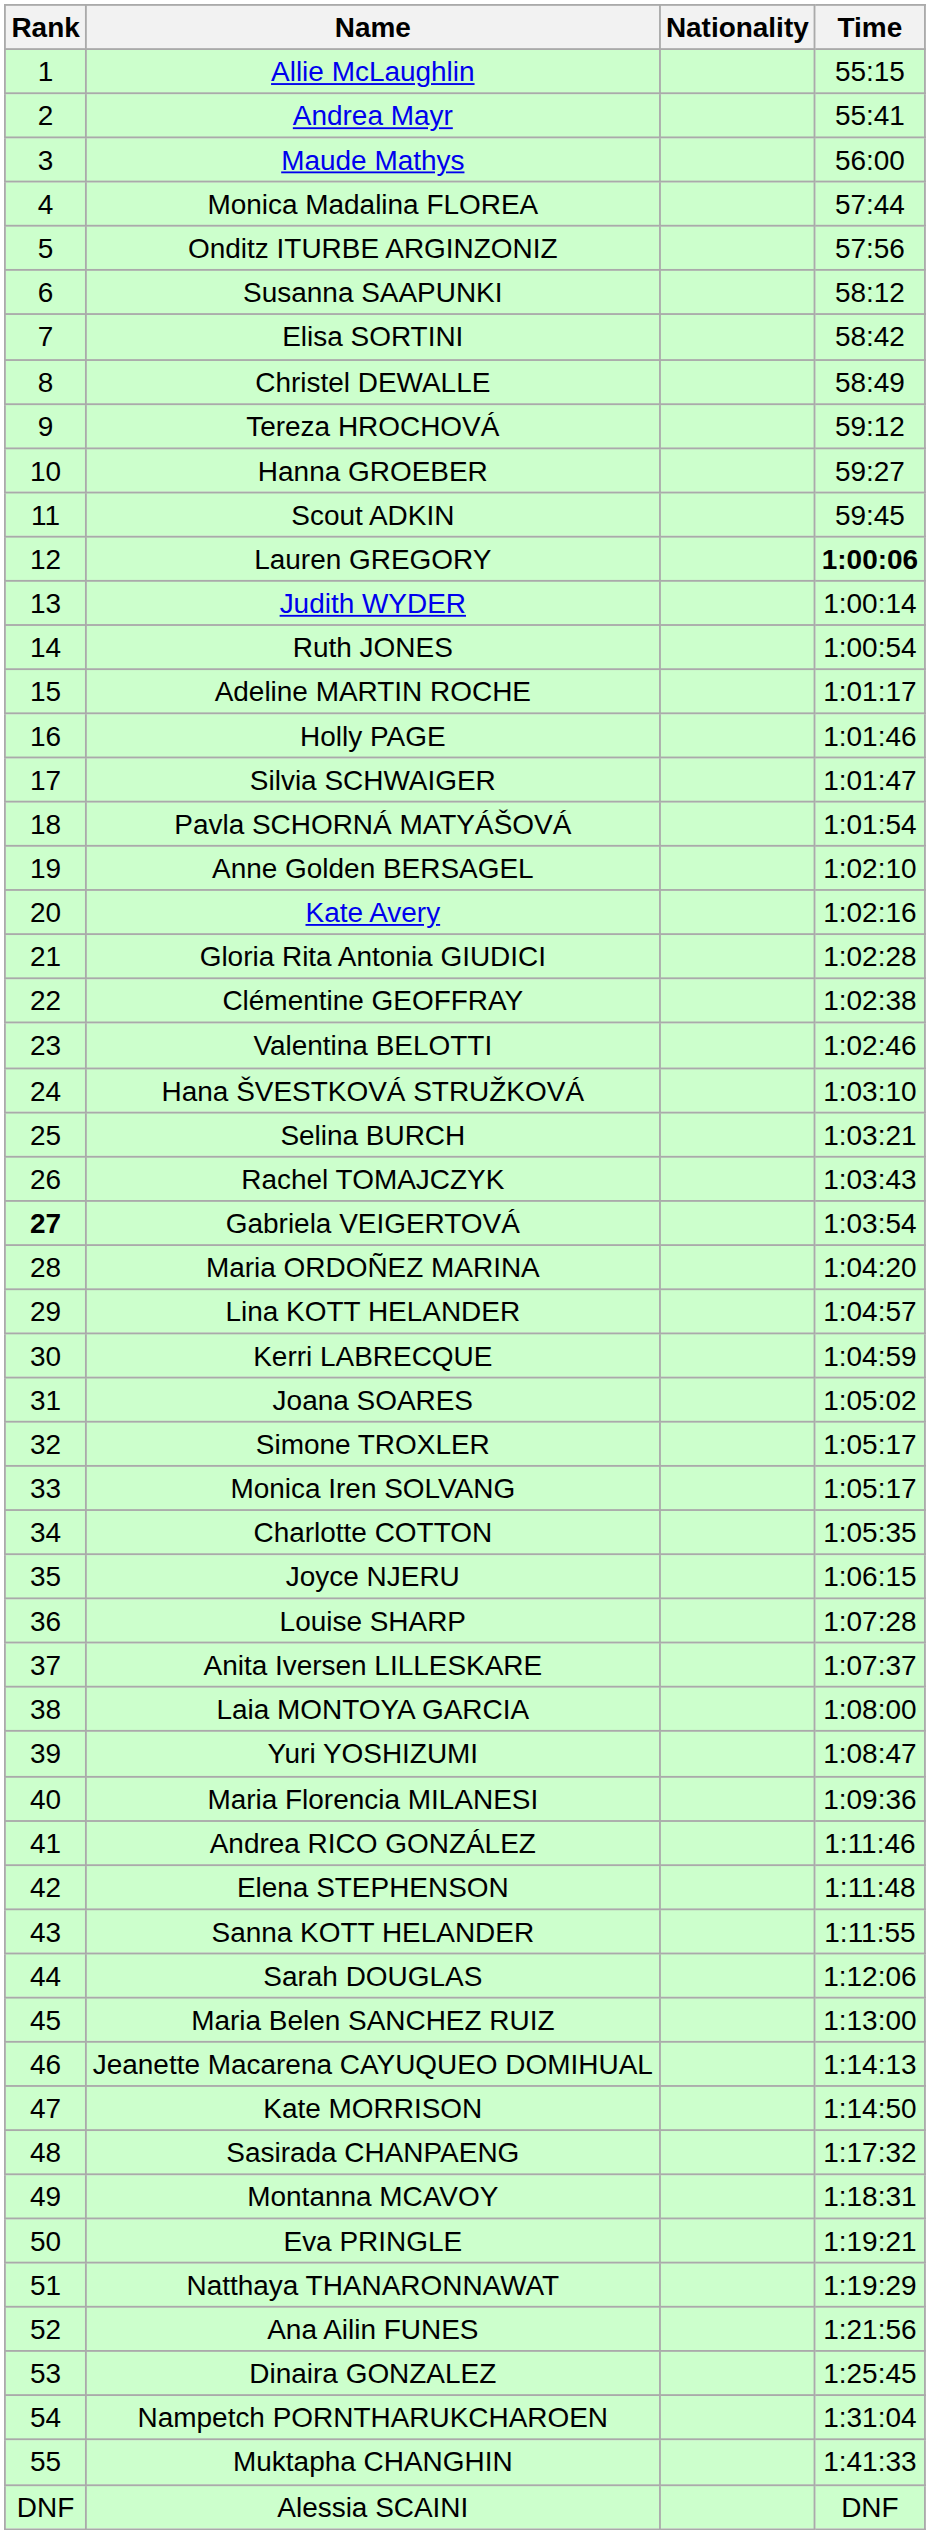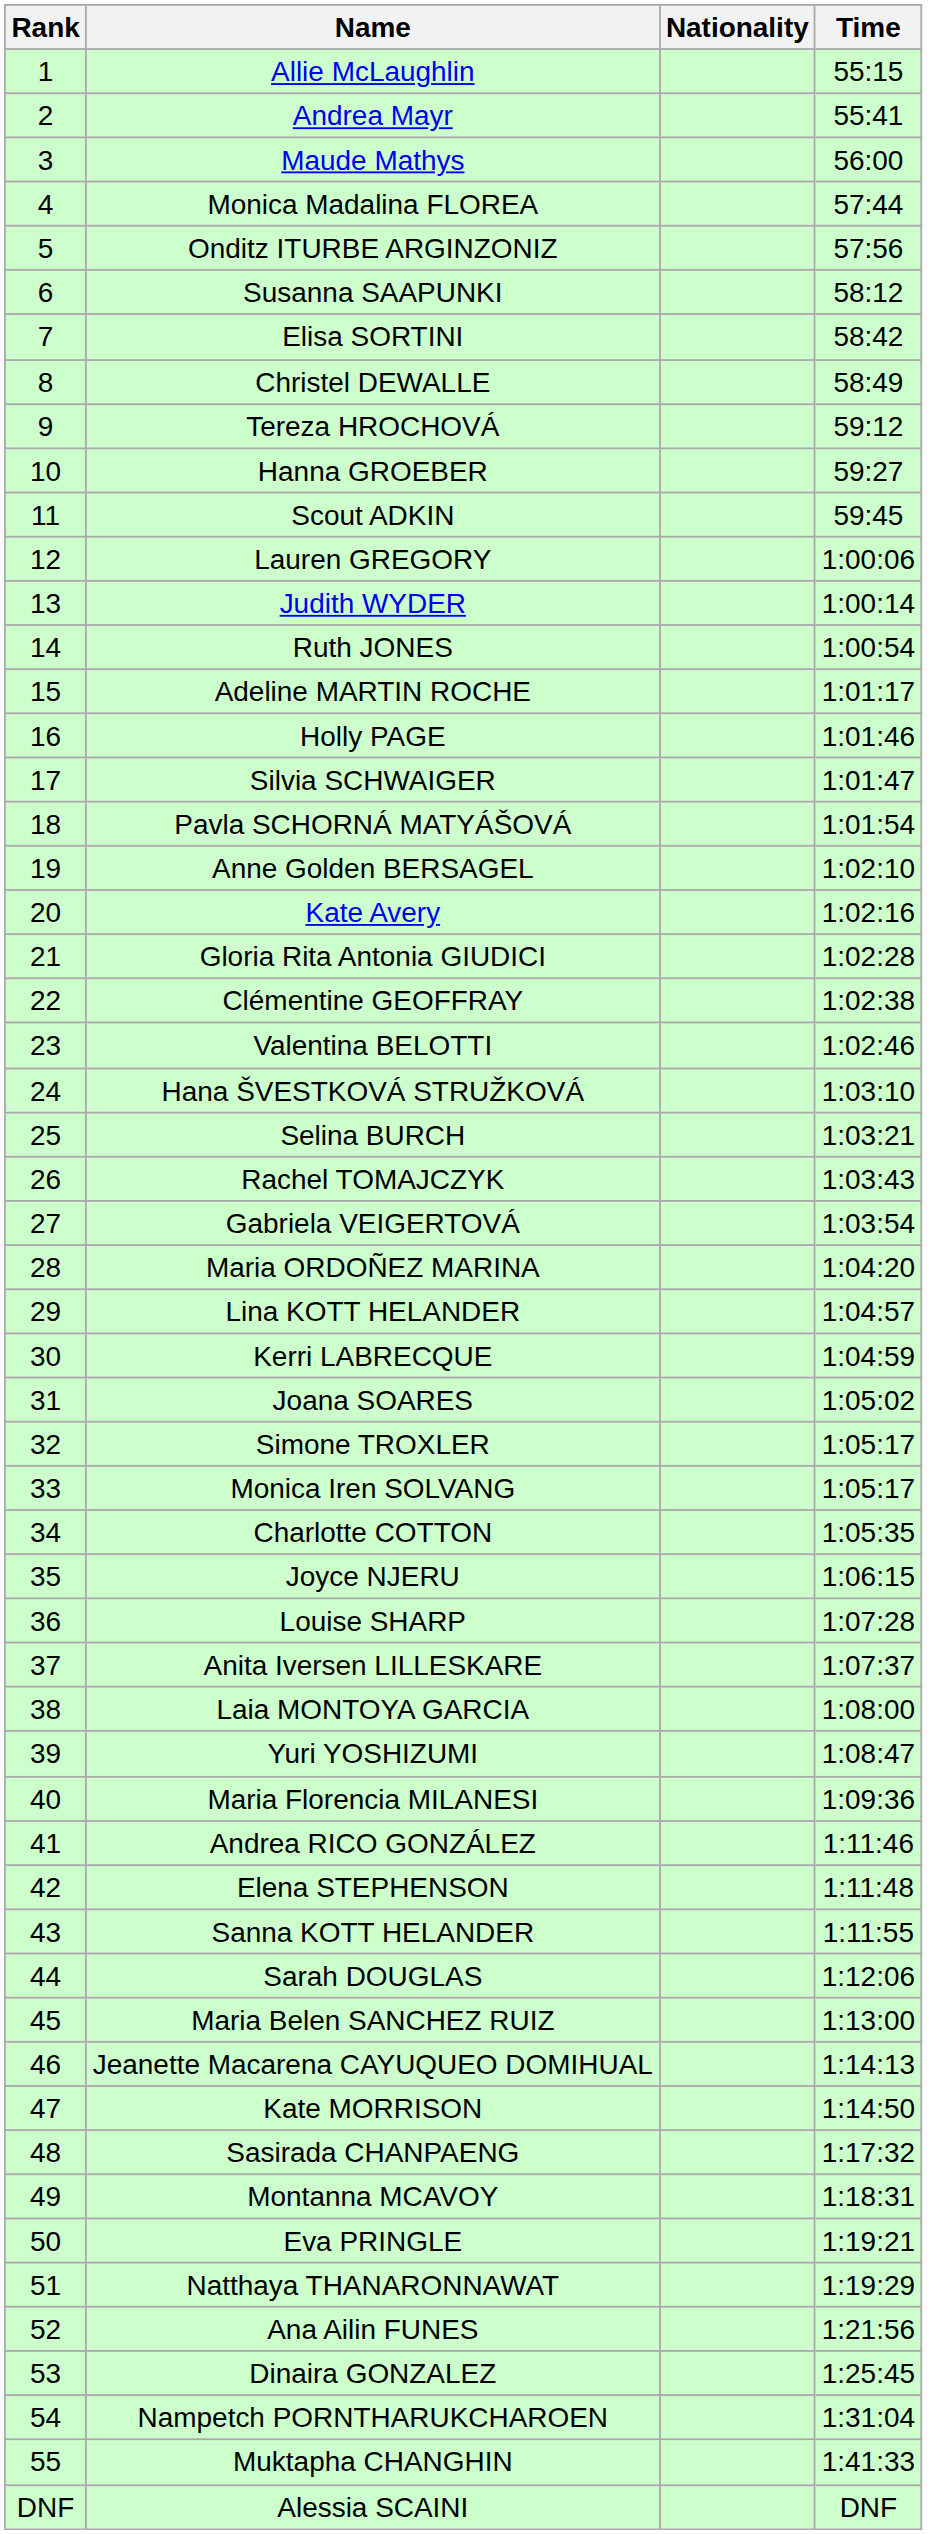(870, 559) bold -> (868, 559) normal
(46, 1223) bold -> (46, 1223) normal
